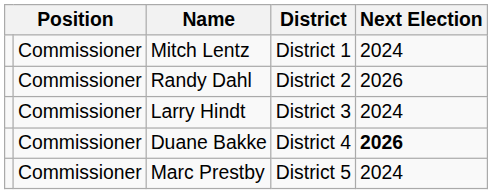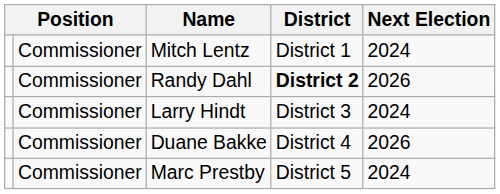(313, 81) normal -> (317, 81) bold
(382, 142) bold -> (389, 142) normal
